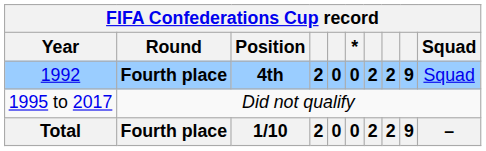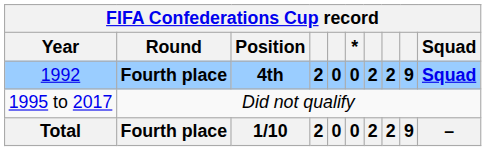(449, 74) normal -> (449, 74) bold
